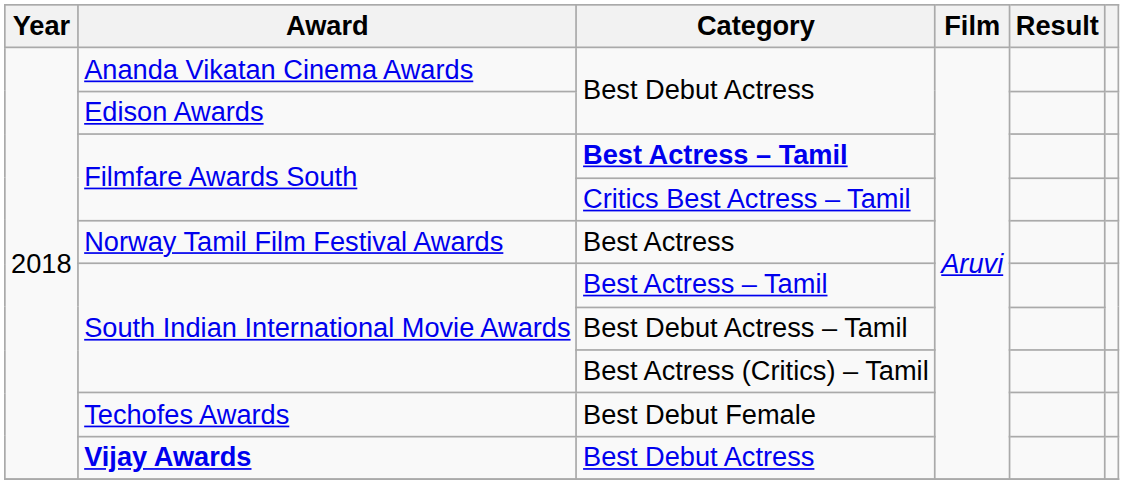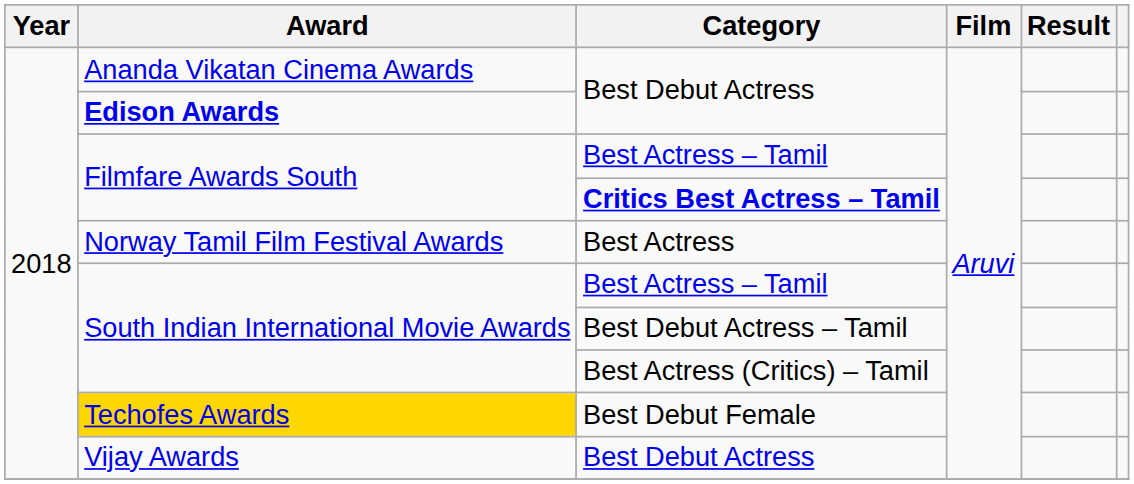(174, 112) normal -> (182, 112) bold
(715, 155) bold -> (705, 155) normal
(747, 198) normal -> (761, 198) bold
(187, 414) no background -> (187, 414) gold background
(168, 457) bold -> (162, 457) normal
